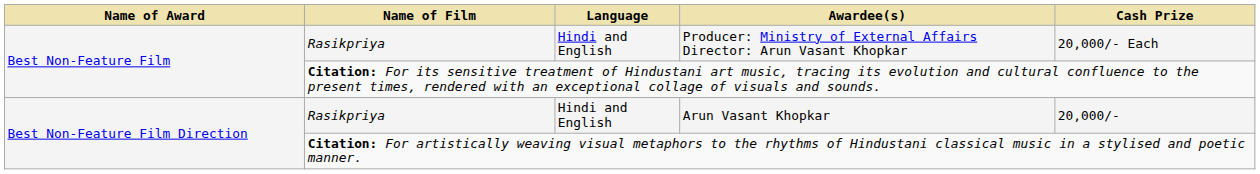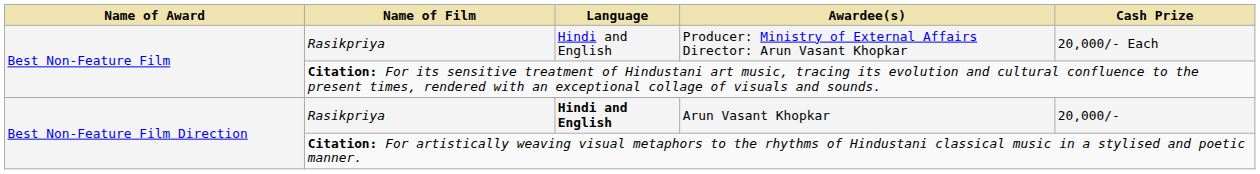(593, 115) normal -> (593, 115) bold
